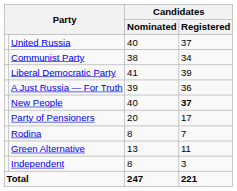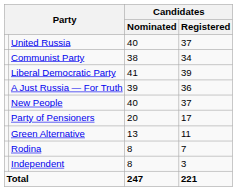(186, 103) bold -> (186, 103) normal
rows swapped: (48, 149) <-> (26, 133)
